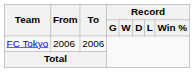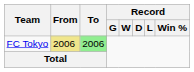(64, 43) no background -> (64, 43) khaki background
(93, 43) no background -> (93, 43) lightgreen background
